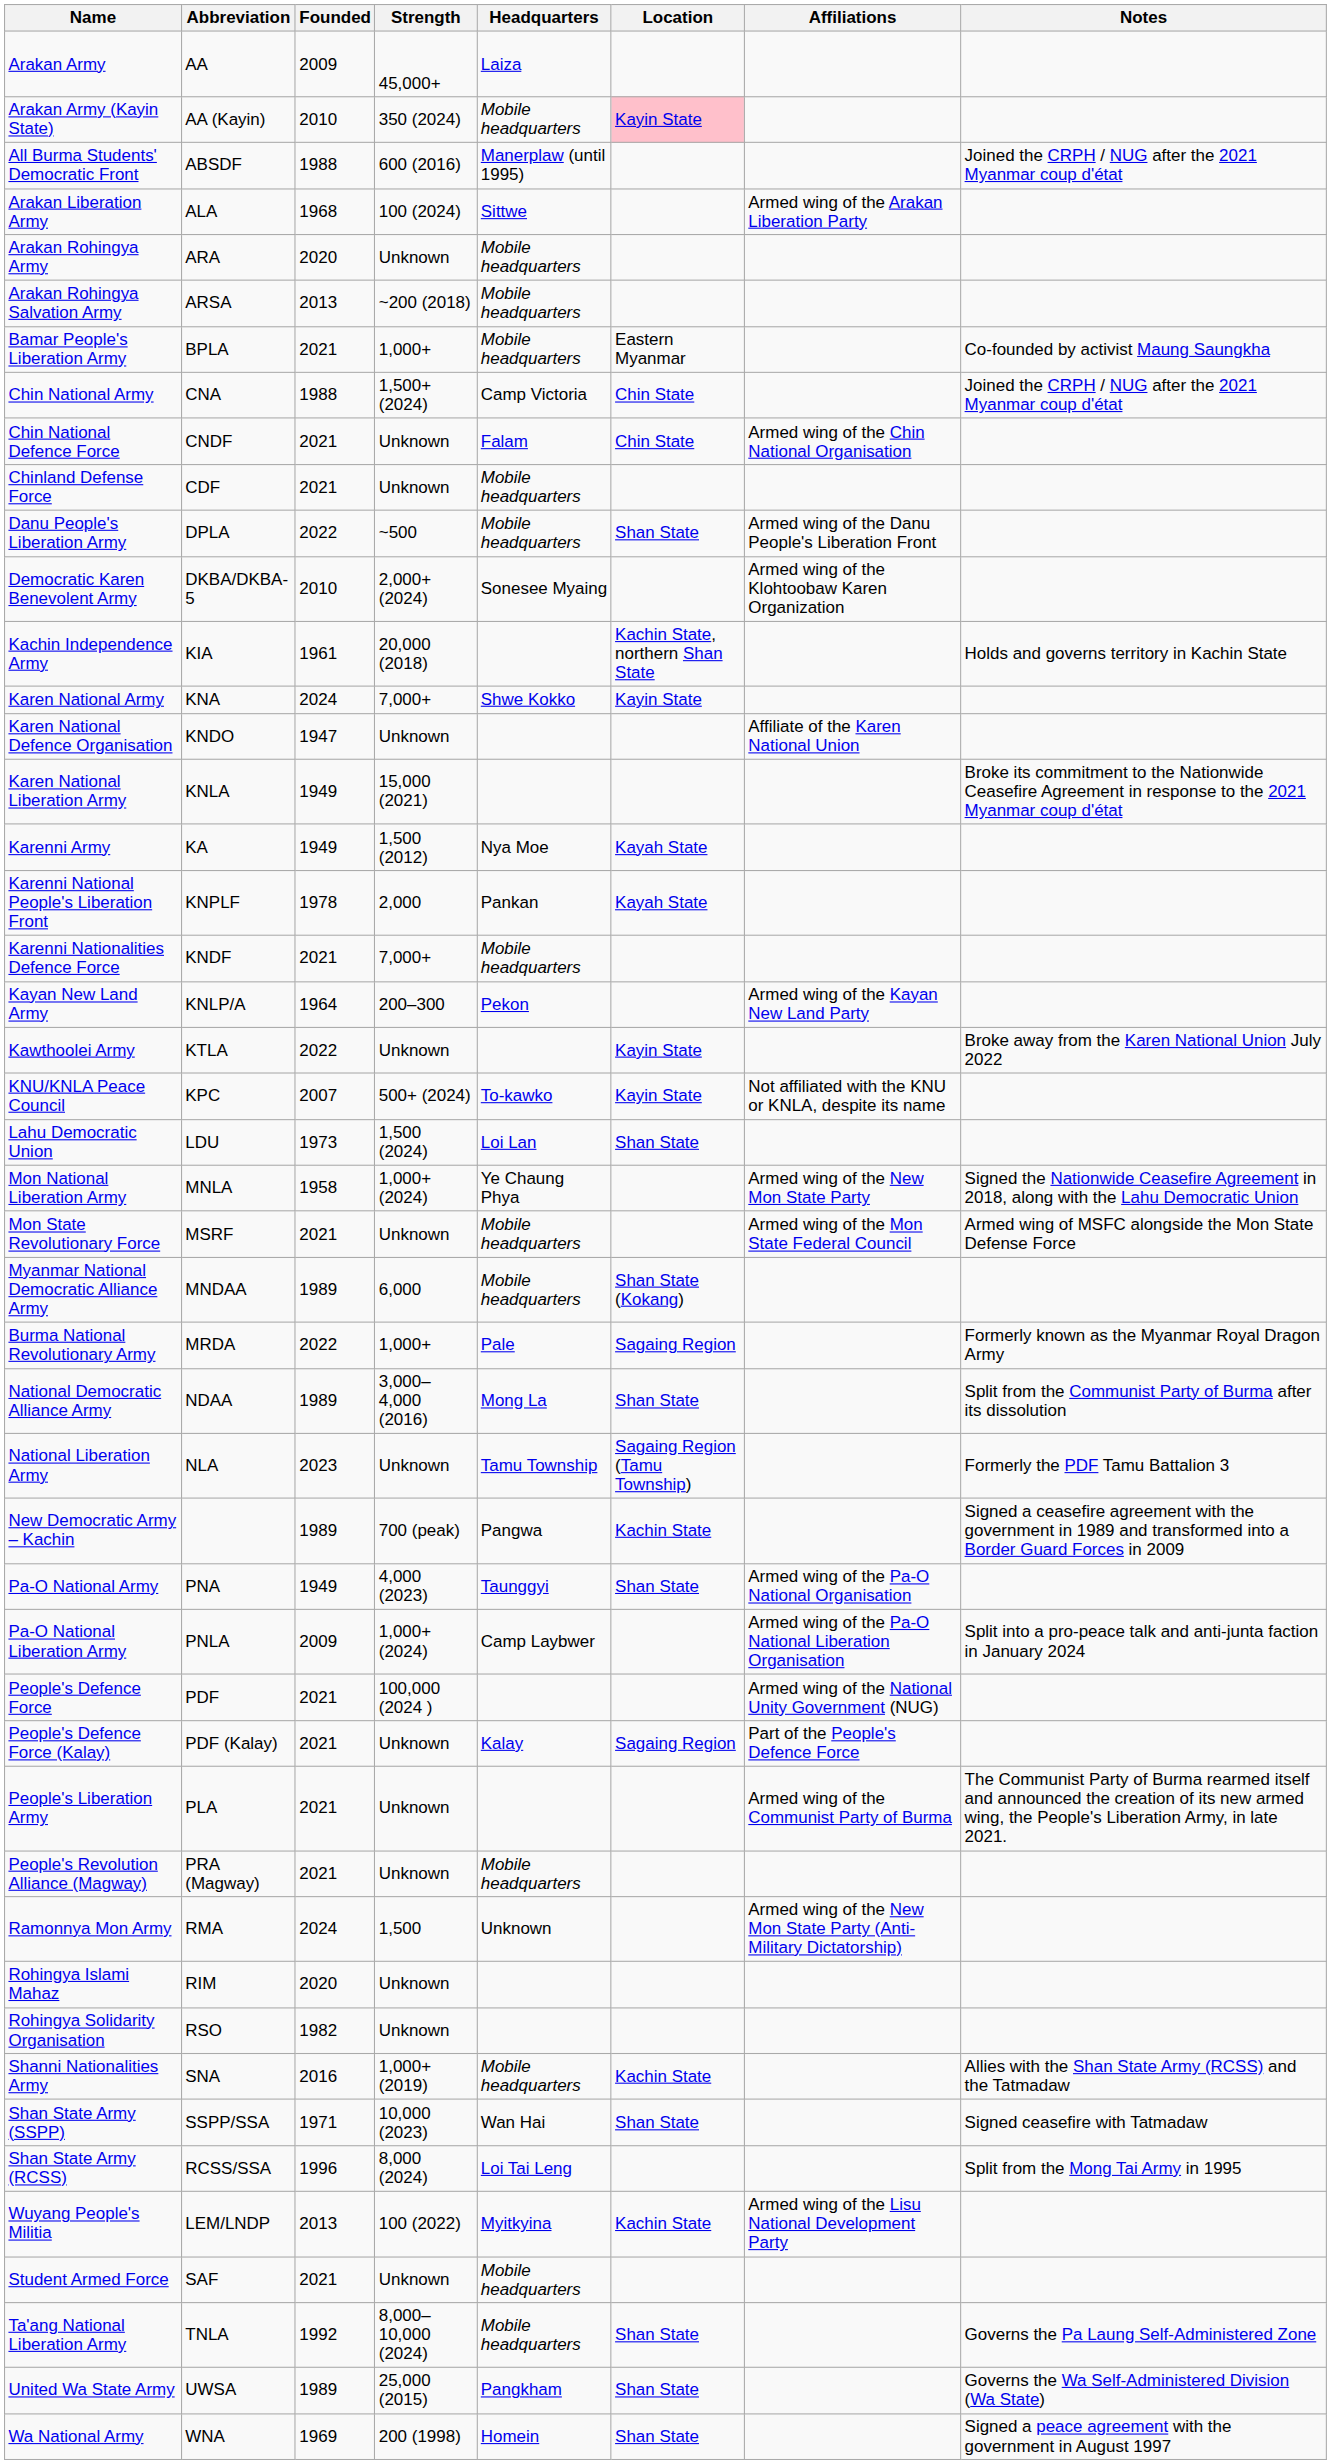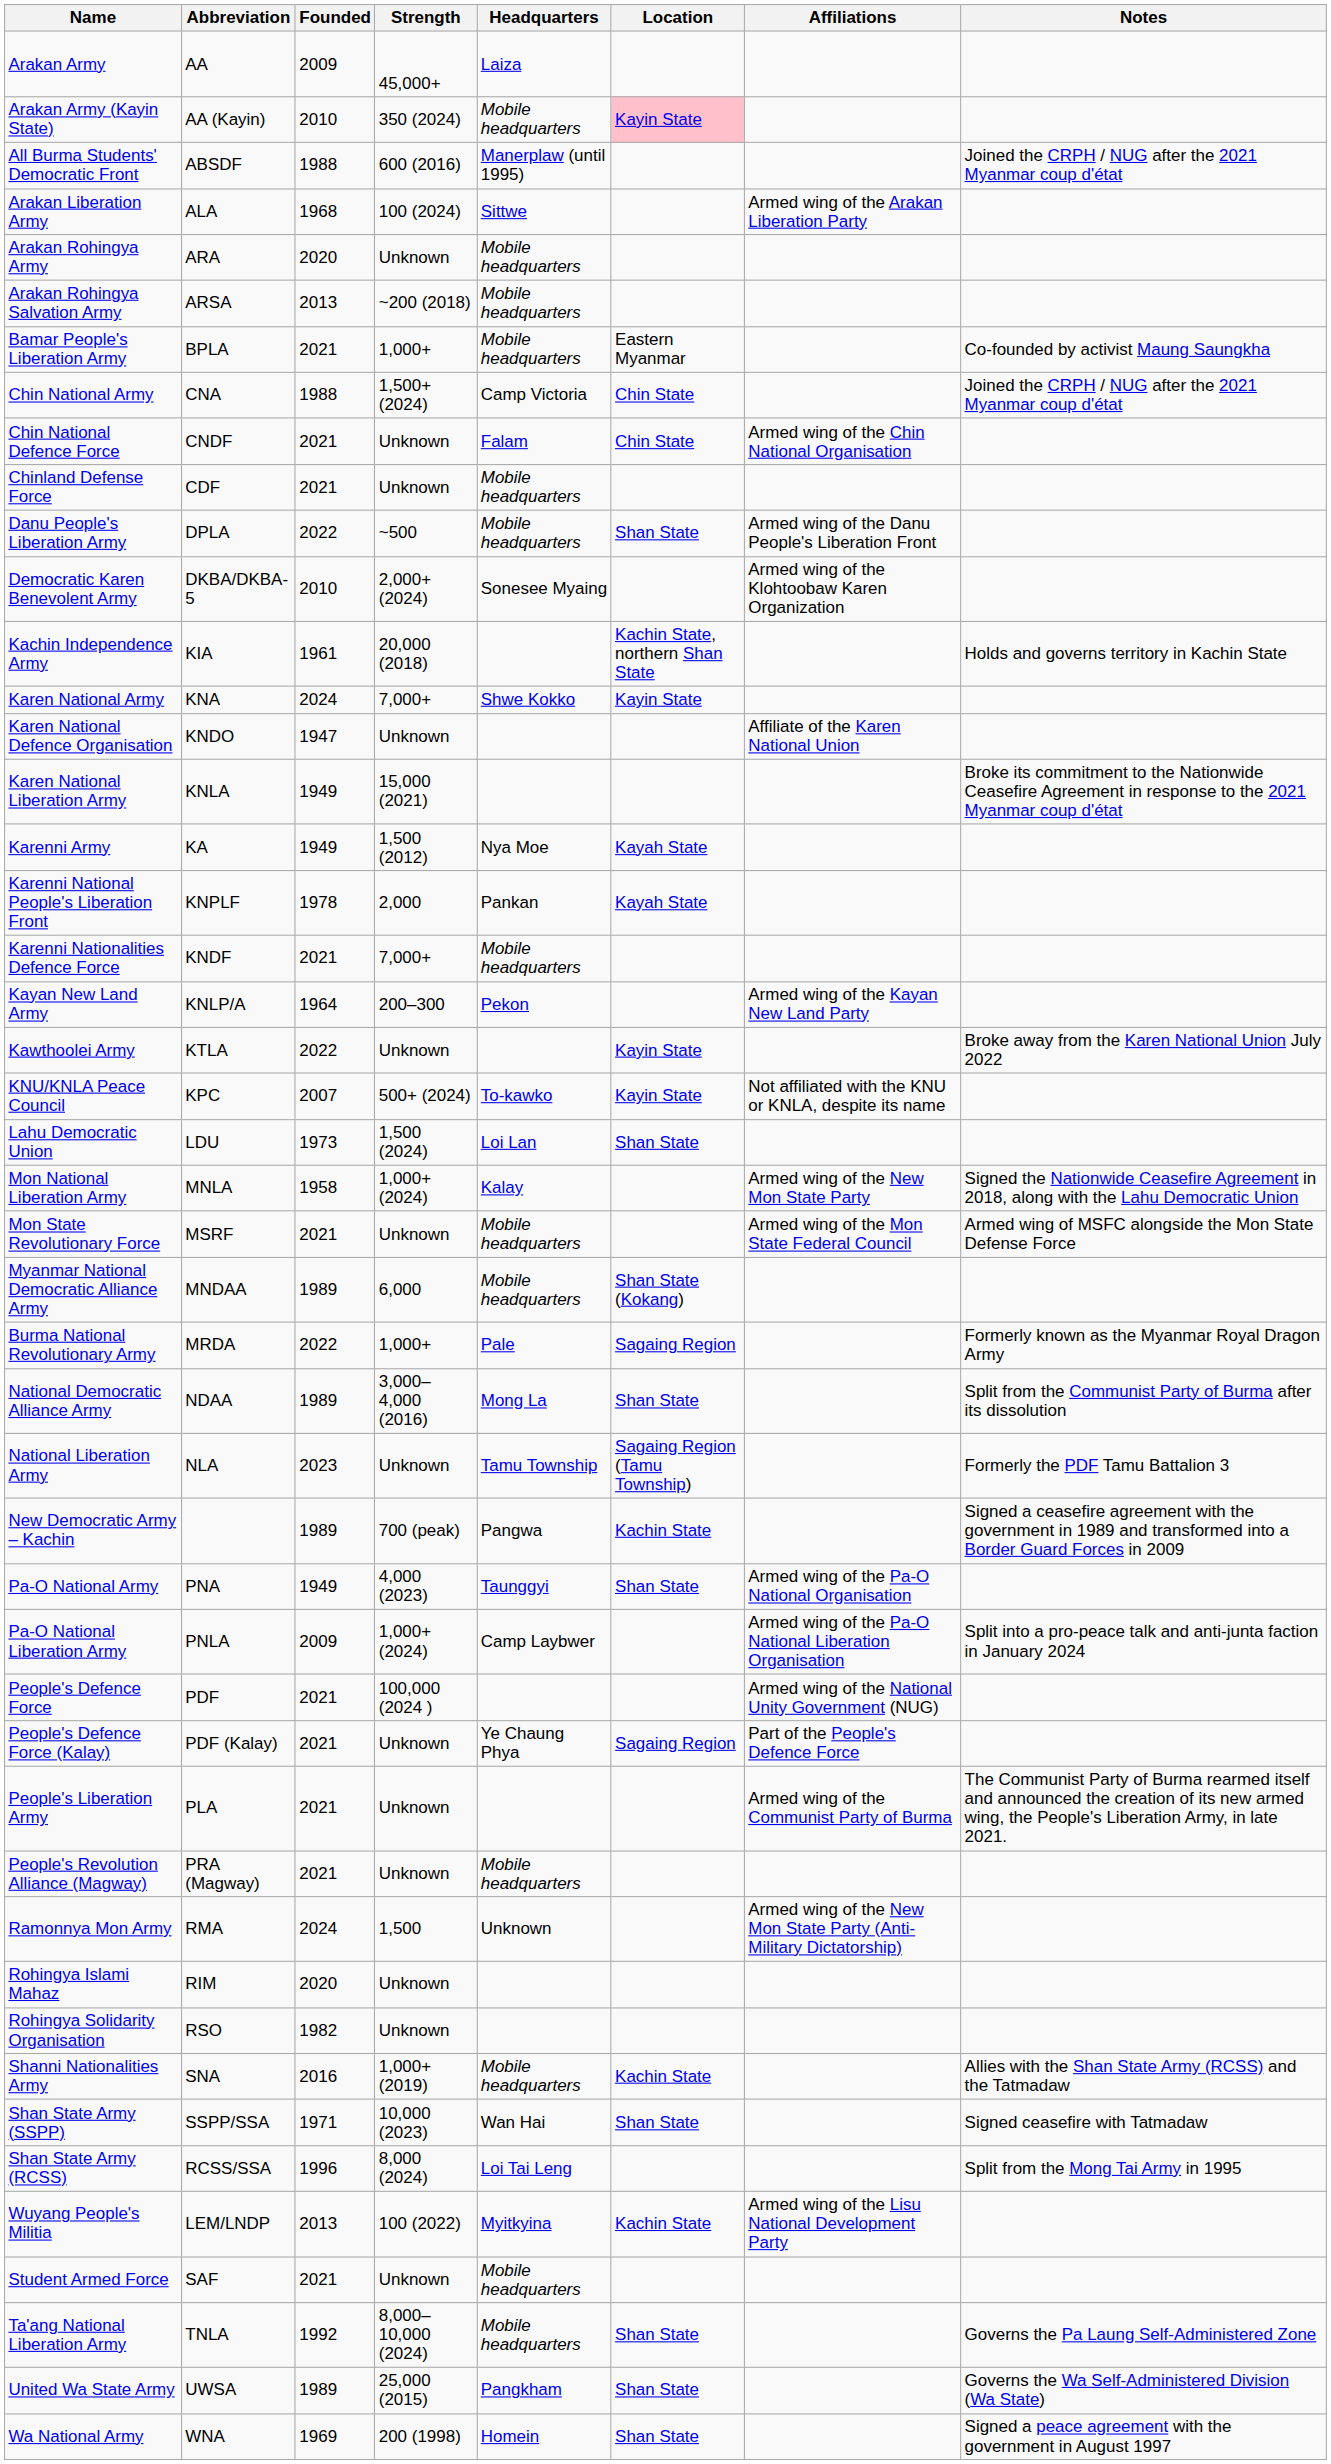(522, 1188) Ye Chaung Phya -> (502, 1188) Kalay
(502, 1743) Kalay -> (522, 1743) Ye Chaung Phya
